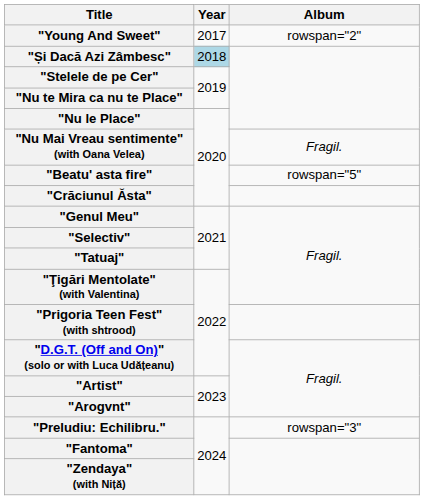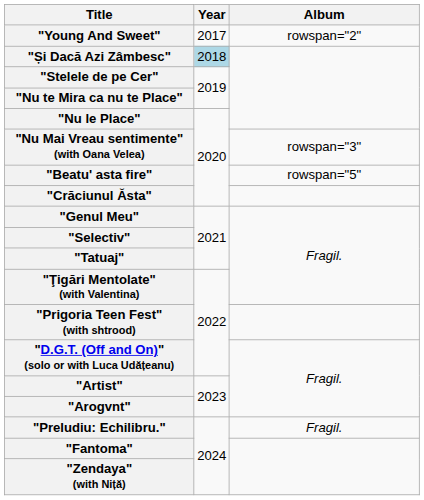(324, 147) Fragil. -> (324, 147) rowspan="3"
(324, 427) rowspan="3" -> (324, 427) Fragil.
